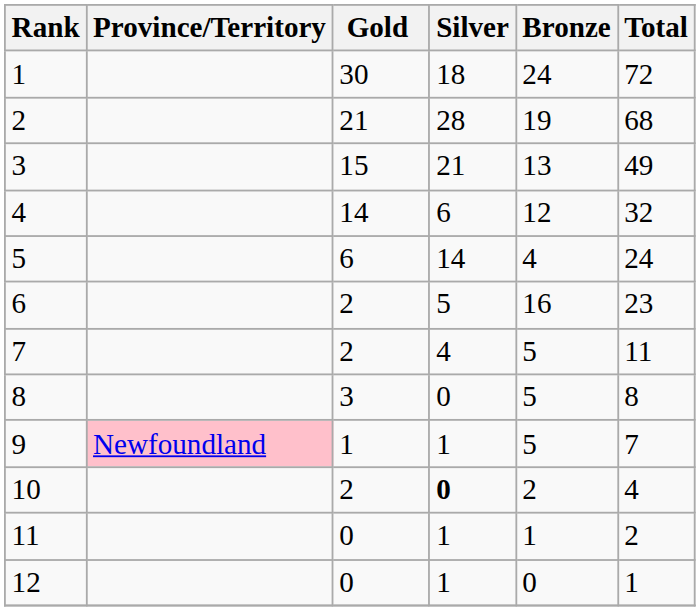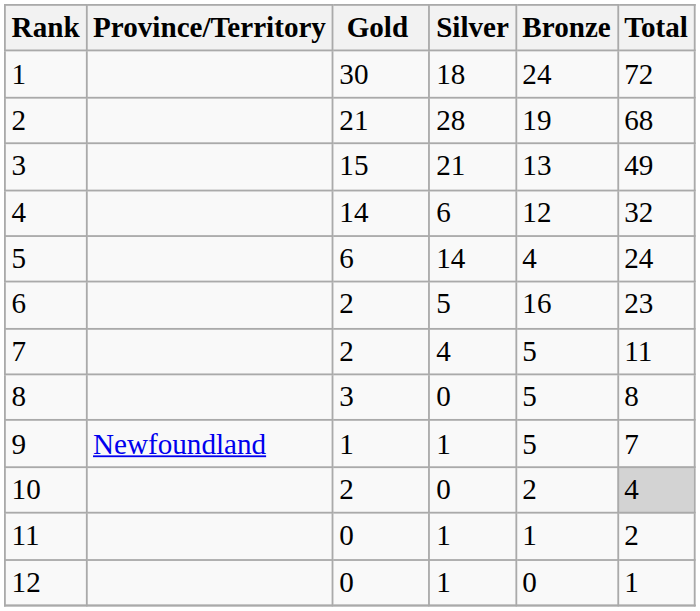(180, 443) pink background -> (180, 443) no background
(443, 489) bold -> (443, 489) normal
(632, 489) no background -> (632, 489) lightgrey background
